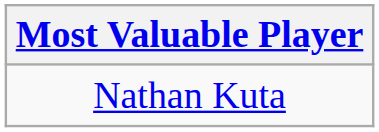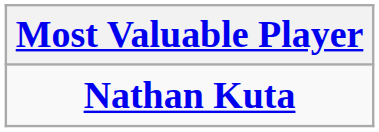(190, 94) normal -> (190, 94) bold
